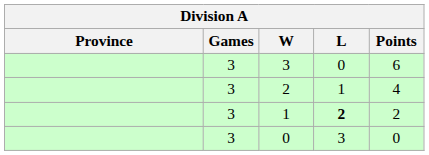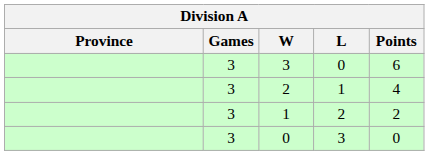(341, 114) bold -> (341, 114) normal
